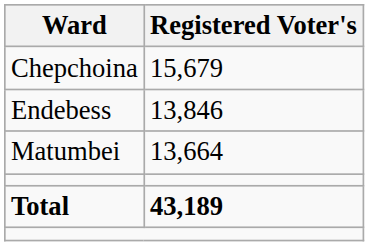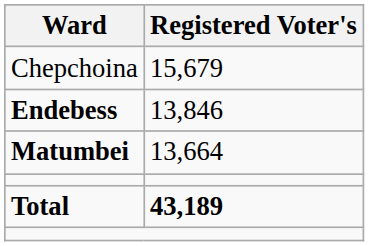(61, 109) normal -> (64, 109) bold
(66, 151) normal -> (70, 151) bold
